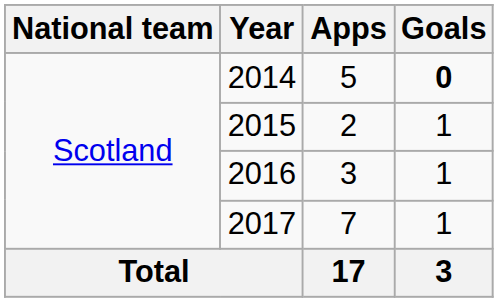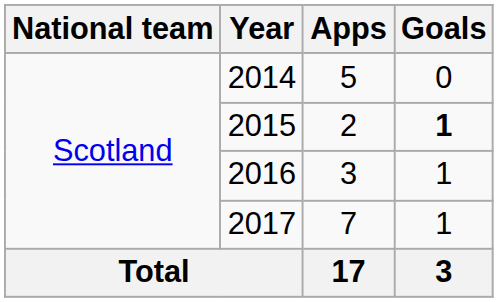(444, 77) bold -> (444, 77) normal
(444, 126) normal -> (444, 126) bold
